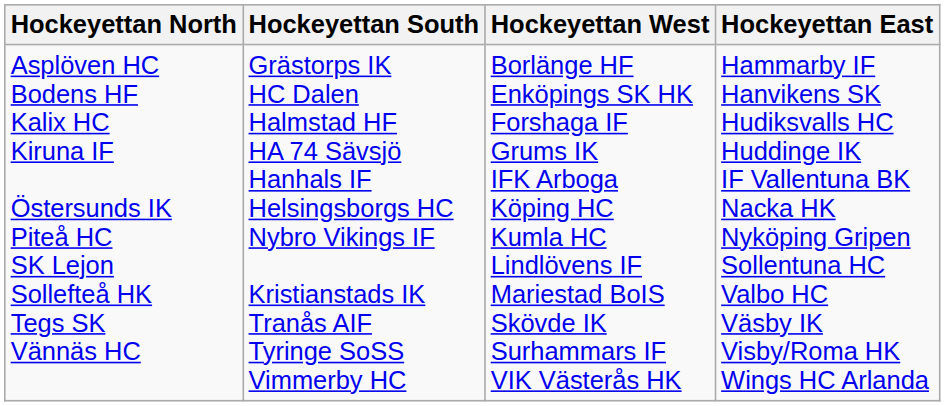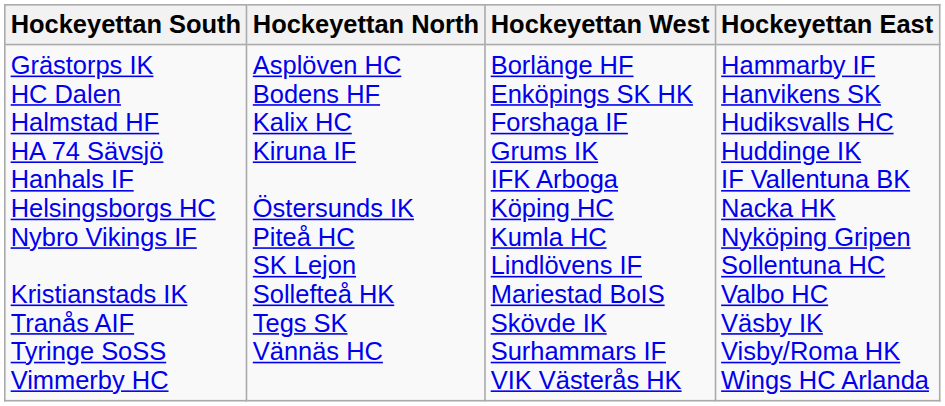columns swapped: (124, 24) <-> (364, 24)
